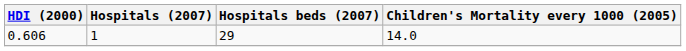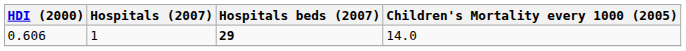(227, 36) normal -> (227, 36) bold
